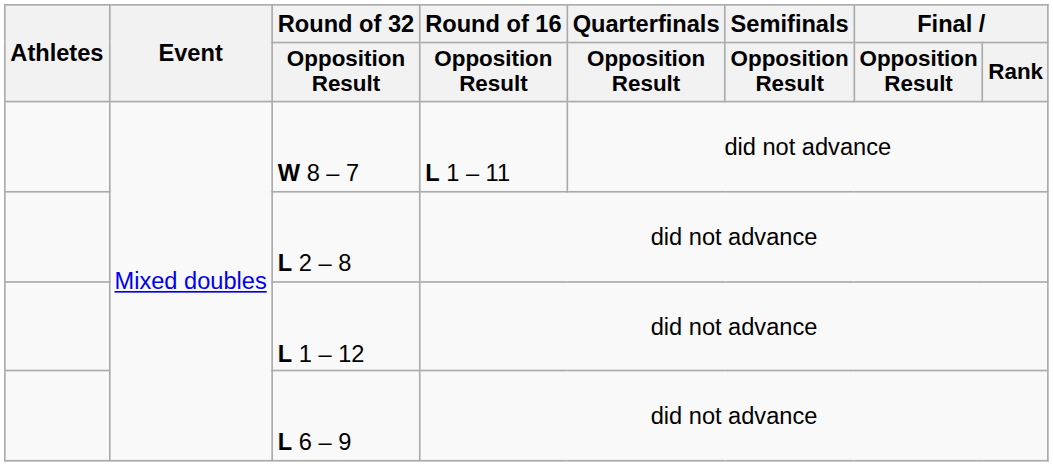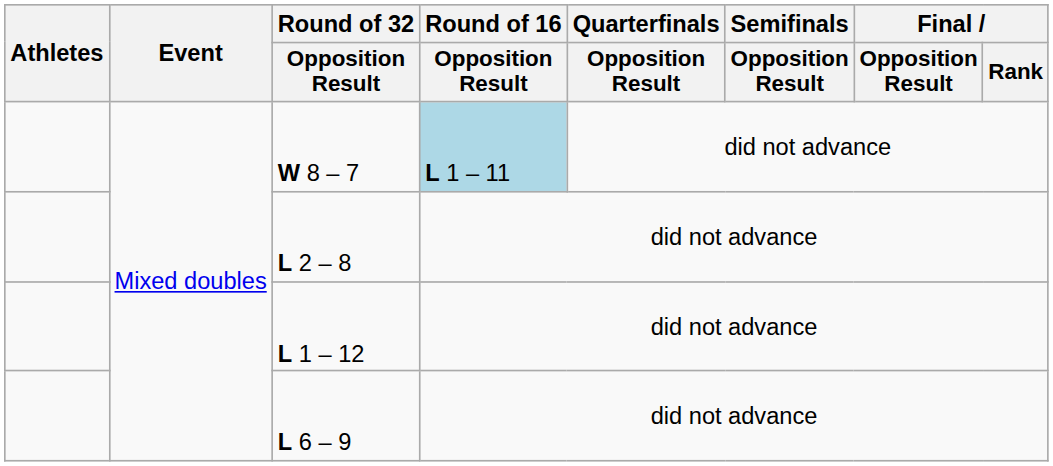(468, 173) no background -> (468, 173) lightblue background
